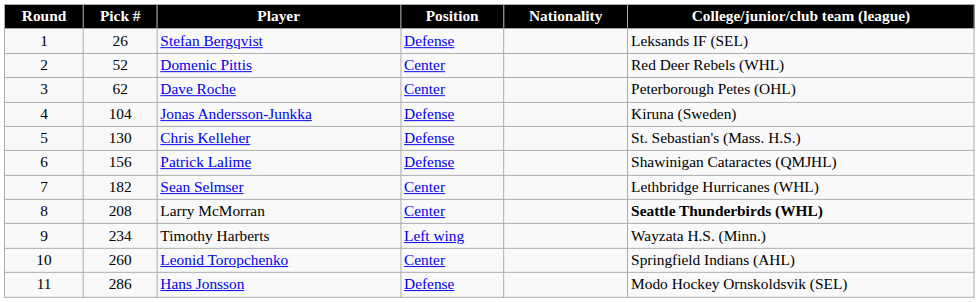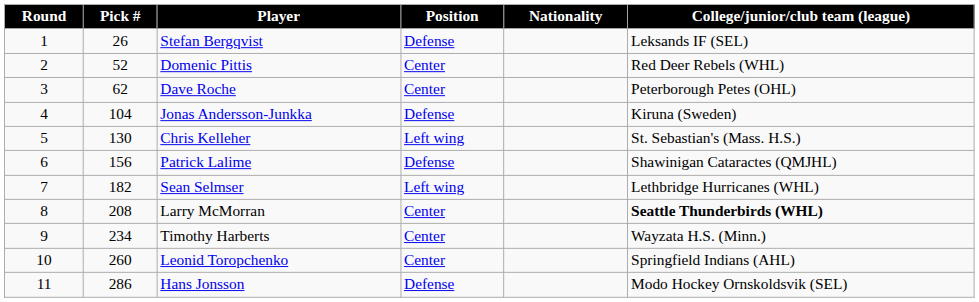(429, 138) Defense -> (434, 138) Left wing
(425, 187) Center -> (434, 187) Left wing
(434, 235) Left wing -> (425, 235) Center
